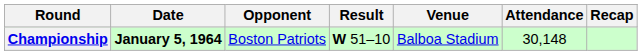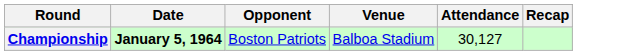- column: (361, 15)
(544, 38) 30,148 -> (480, 38) 30,127
